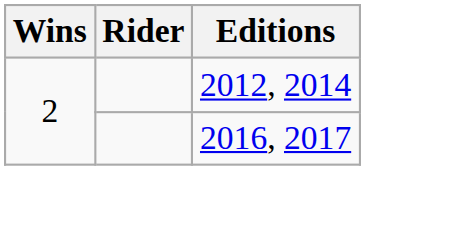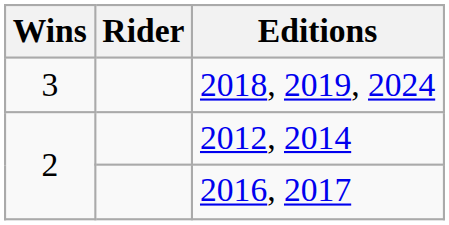+ row: (318, 84)
